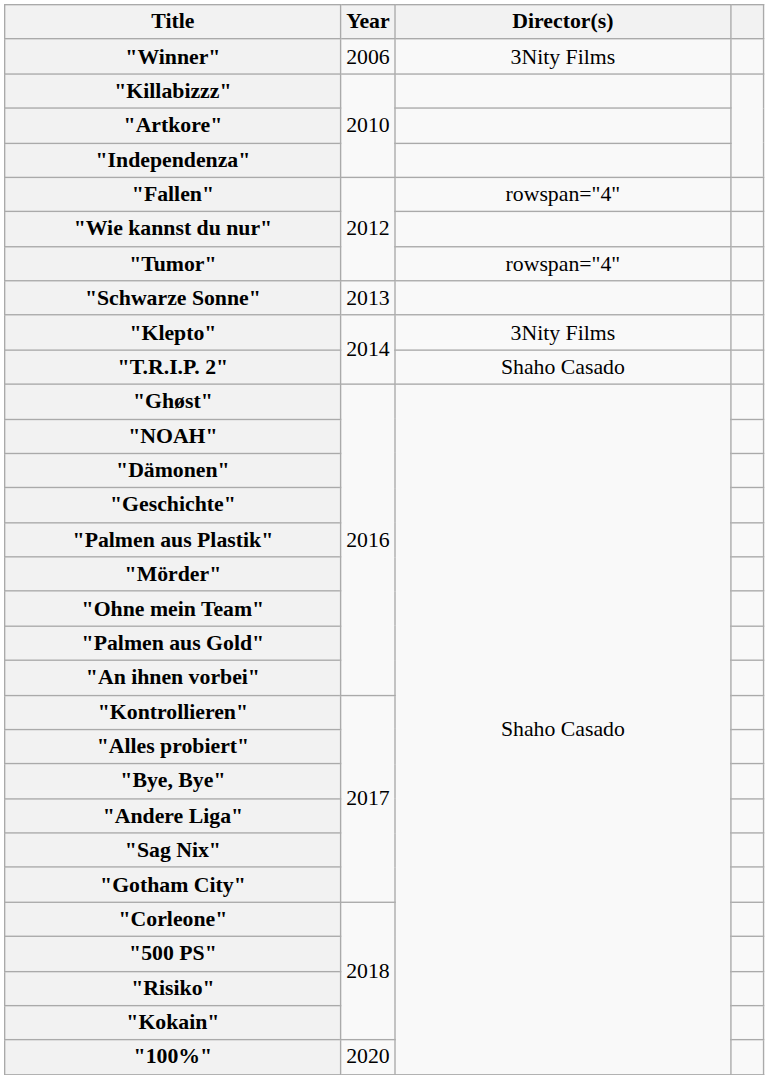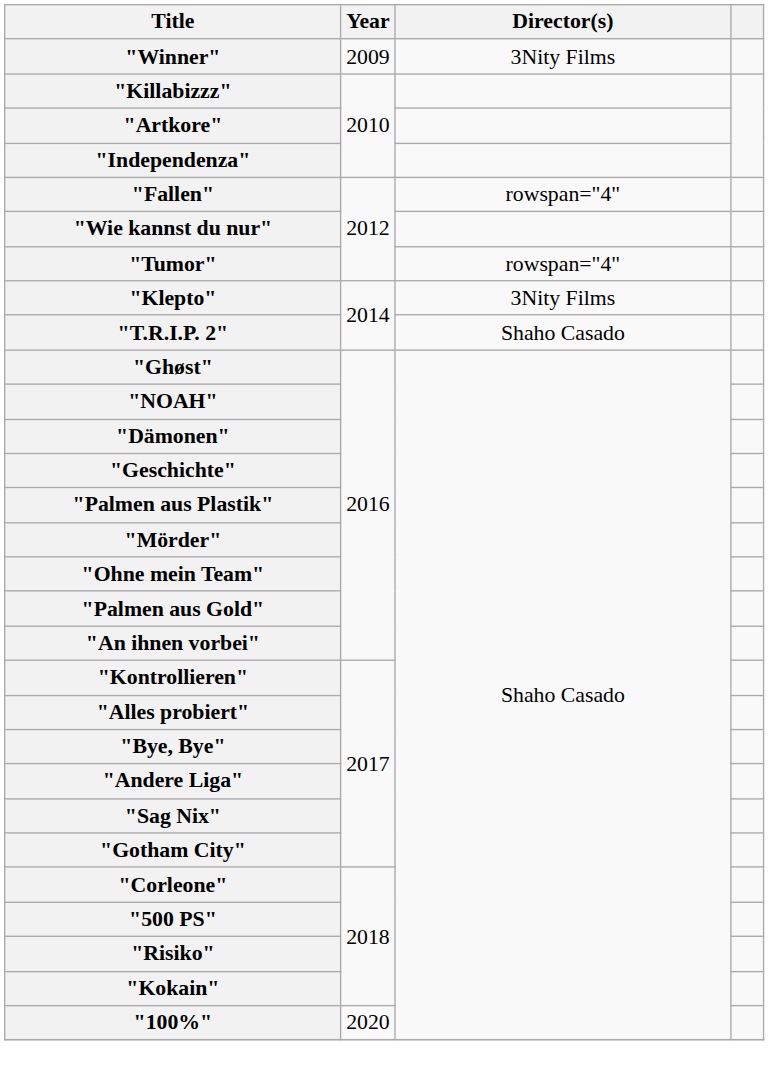(368, 56) 2006 -> (368, 56) 2009
- row: (173, 297)
